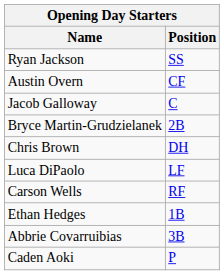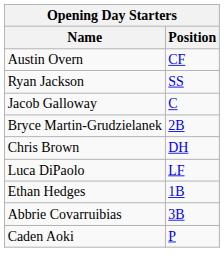rows swapped: (45, 81) <-> (46, 59)
- row: (45, 192)
